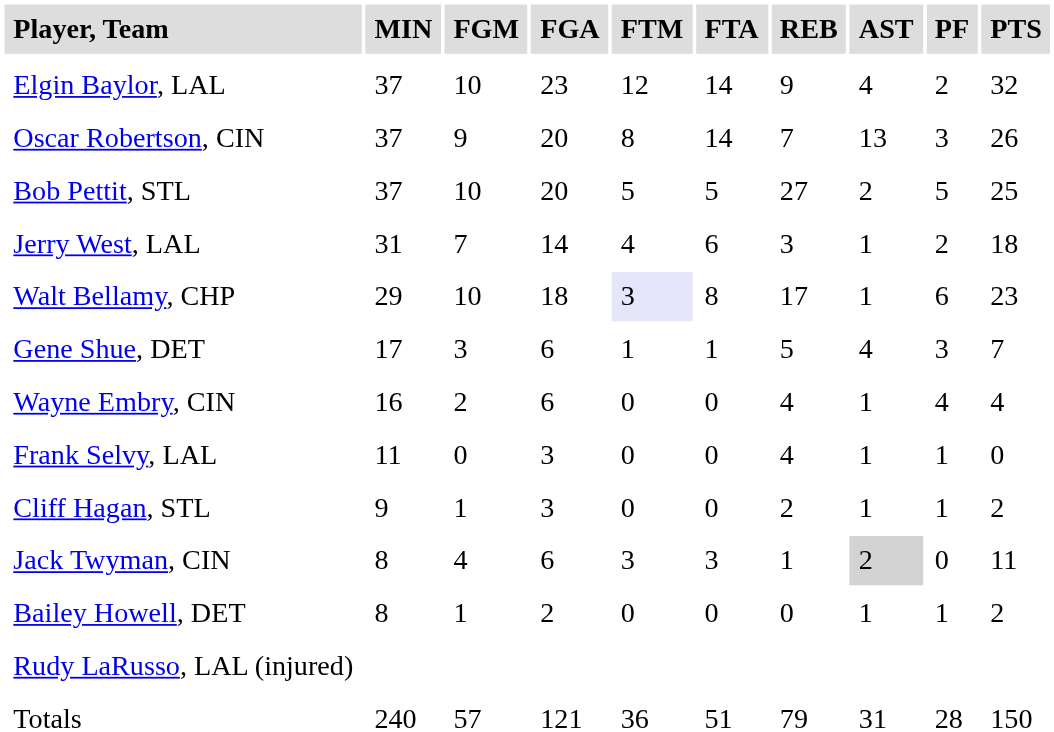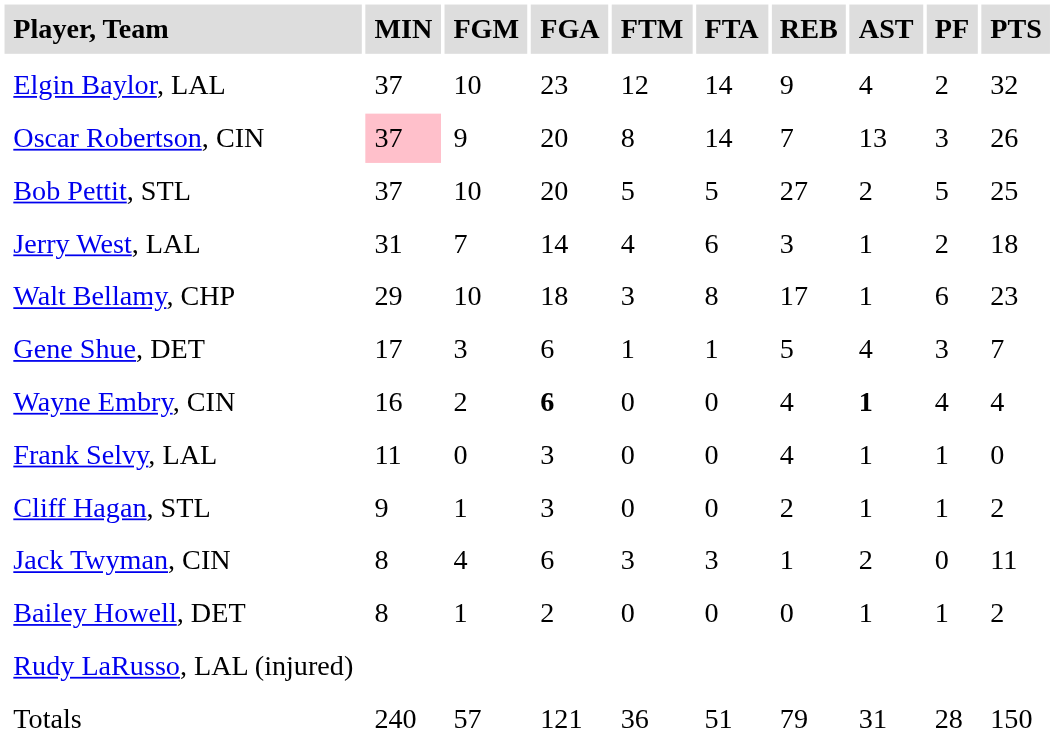(388, 137) no background -> (388, 137) pink background
(628, 296) lavender background -> (628, 296) no background
(547, 401) normal -> (547, 401) bold
(866, 401) normal -> (866, 401) bold
(866, 560) lightgrey background -> (866, 560) no background
